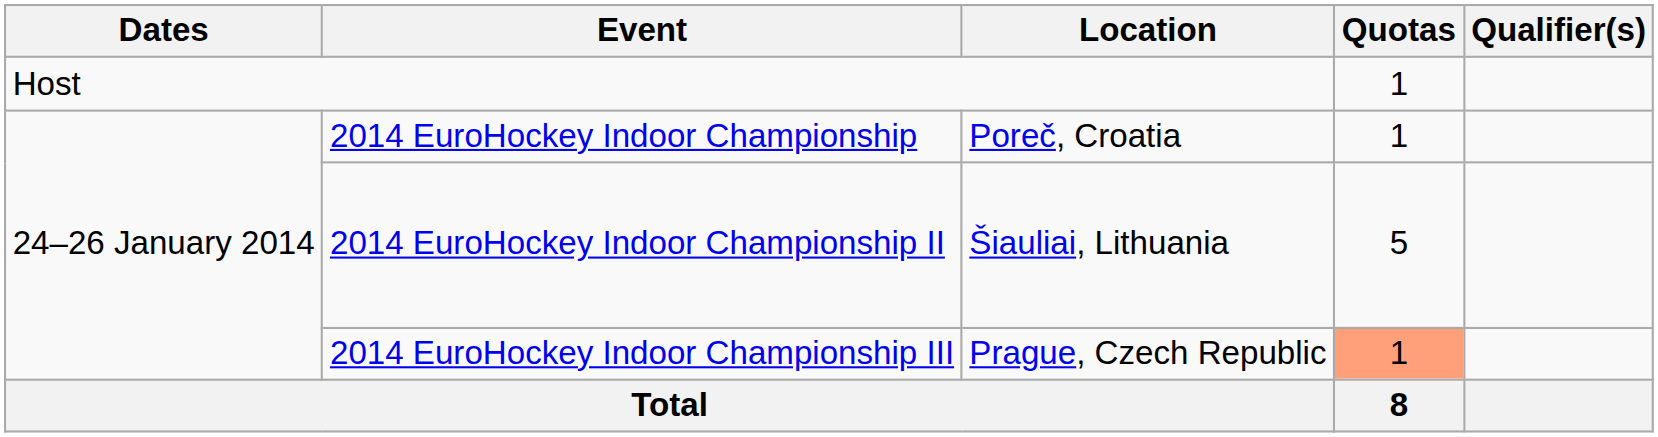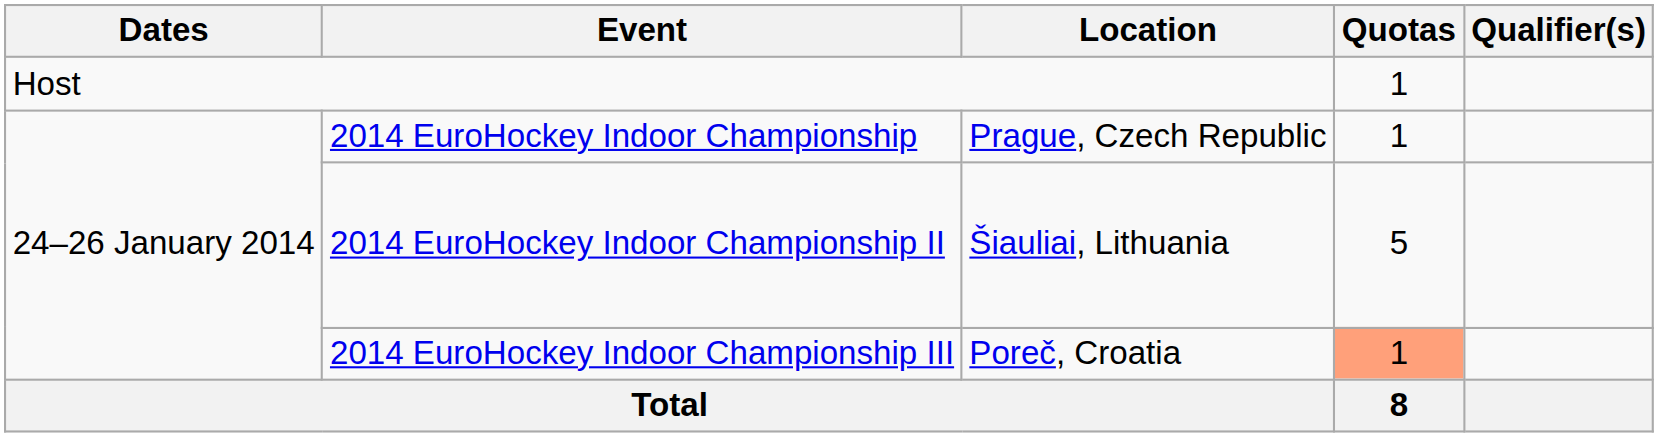(1075, 135) Poreč, Croatia -> (1148, 135) Prague, Czech Republic
(1148, 352) Prague, Czech Republic -> (1075, 352) Poreč, Croatia
